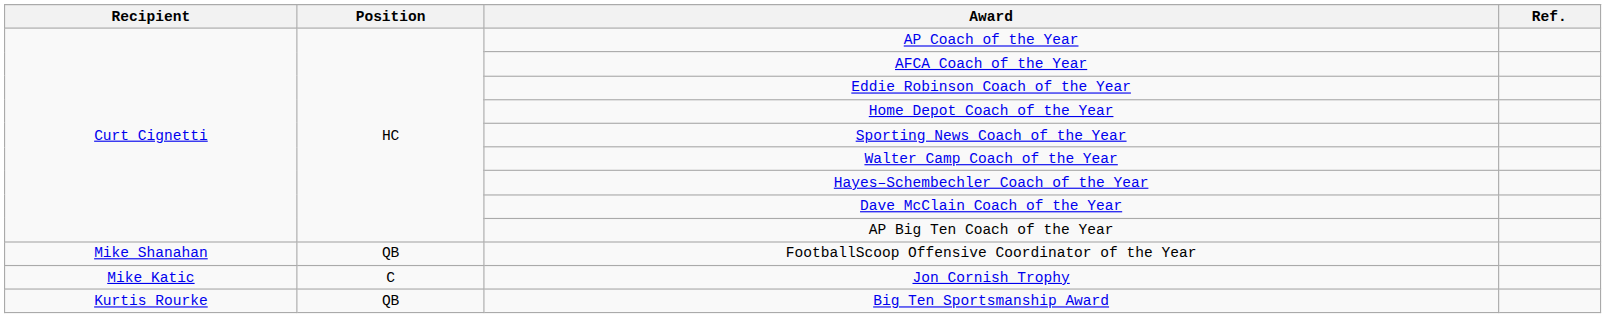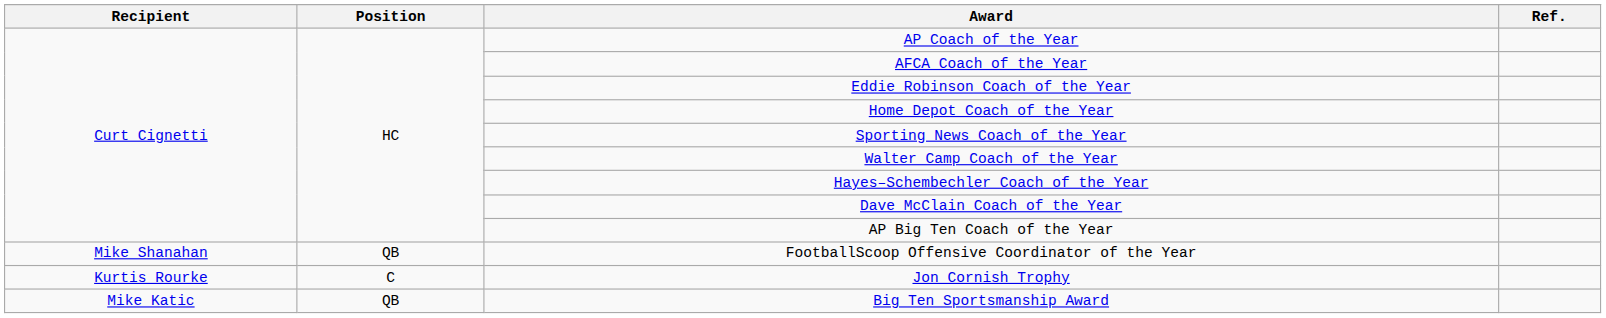(151, 277) Mike Katic -> (151, 277) Kurtis Rourke
(151, 301) Kurtis Rourke -> (151, 301) Mike Katic
